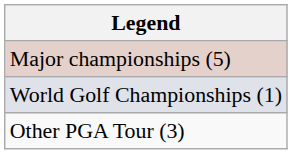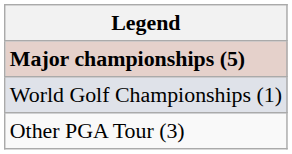(120, 58) normal -> (127, 58) bold
